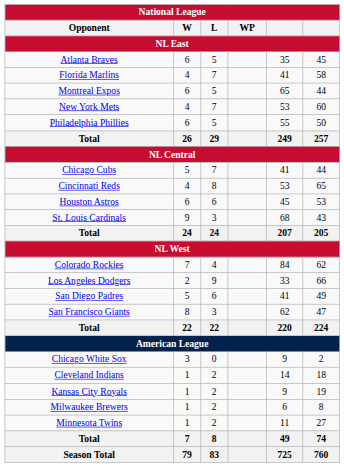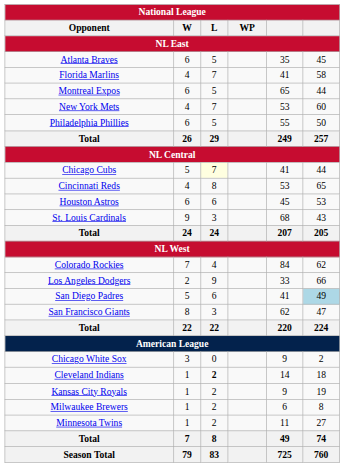(214, 170) no background -> (214, 170) lightyellow background
(321, 296) no background -> (321, 296) lightblue background
(214, 375) normal -> (214, 375) bold
